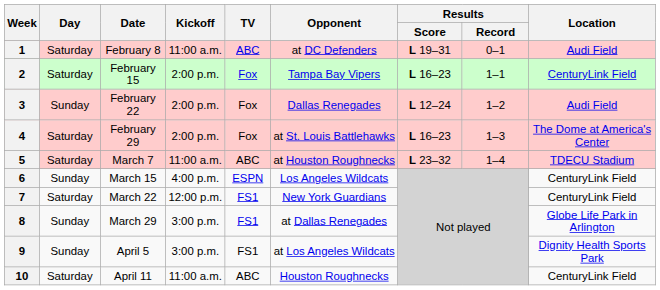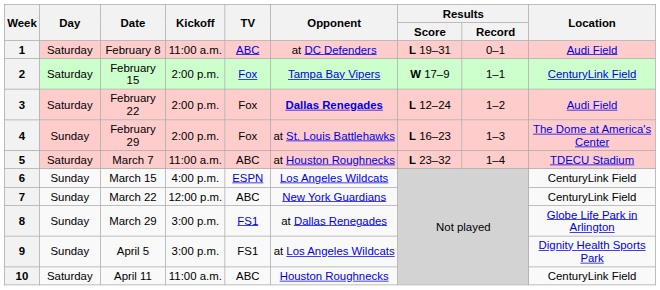(430, 74) L 16–23 -> (430, 74) W 17–9
(70, 105) Sunday -> (70, 105) Saturday
(334, 105) normal -> (334, 105) bold
(70, 136) Saturday -> (70, 136) Sunday
(70, 196) Saturday -> (70, 196) Sunday
(248, 196) FS1 -> (248, 196) ABC
